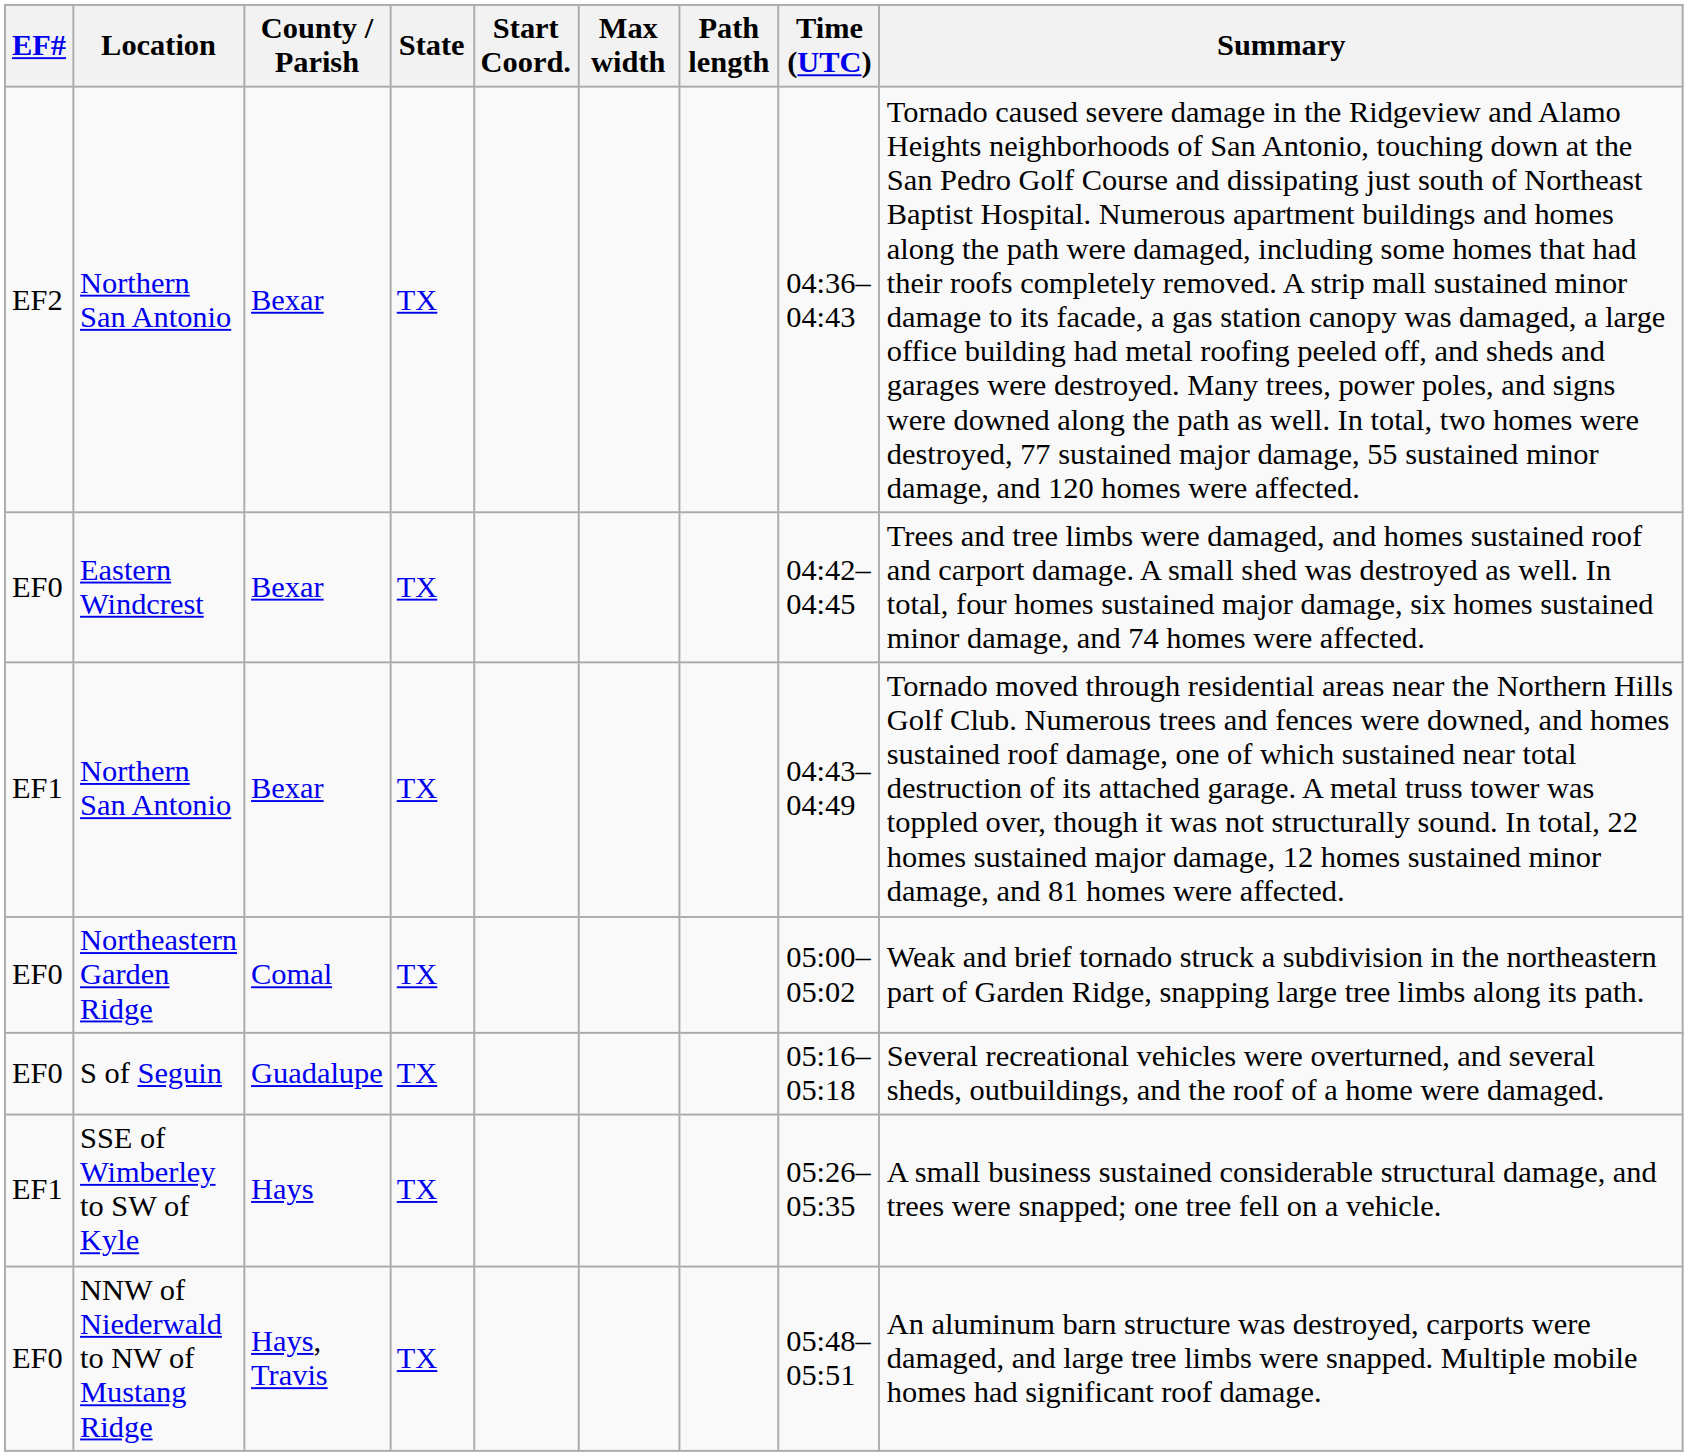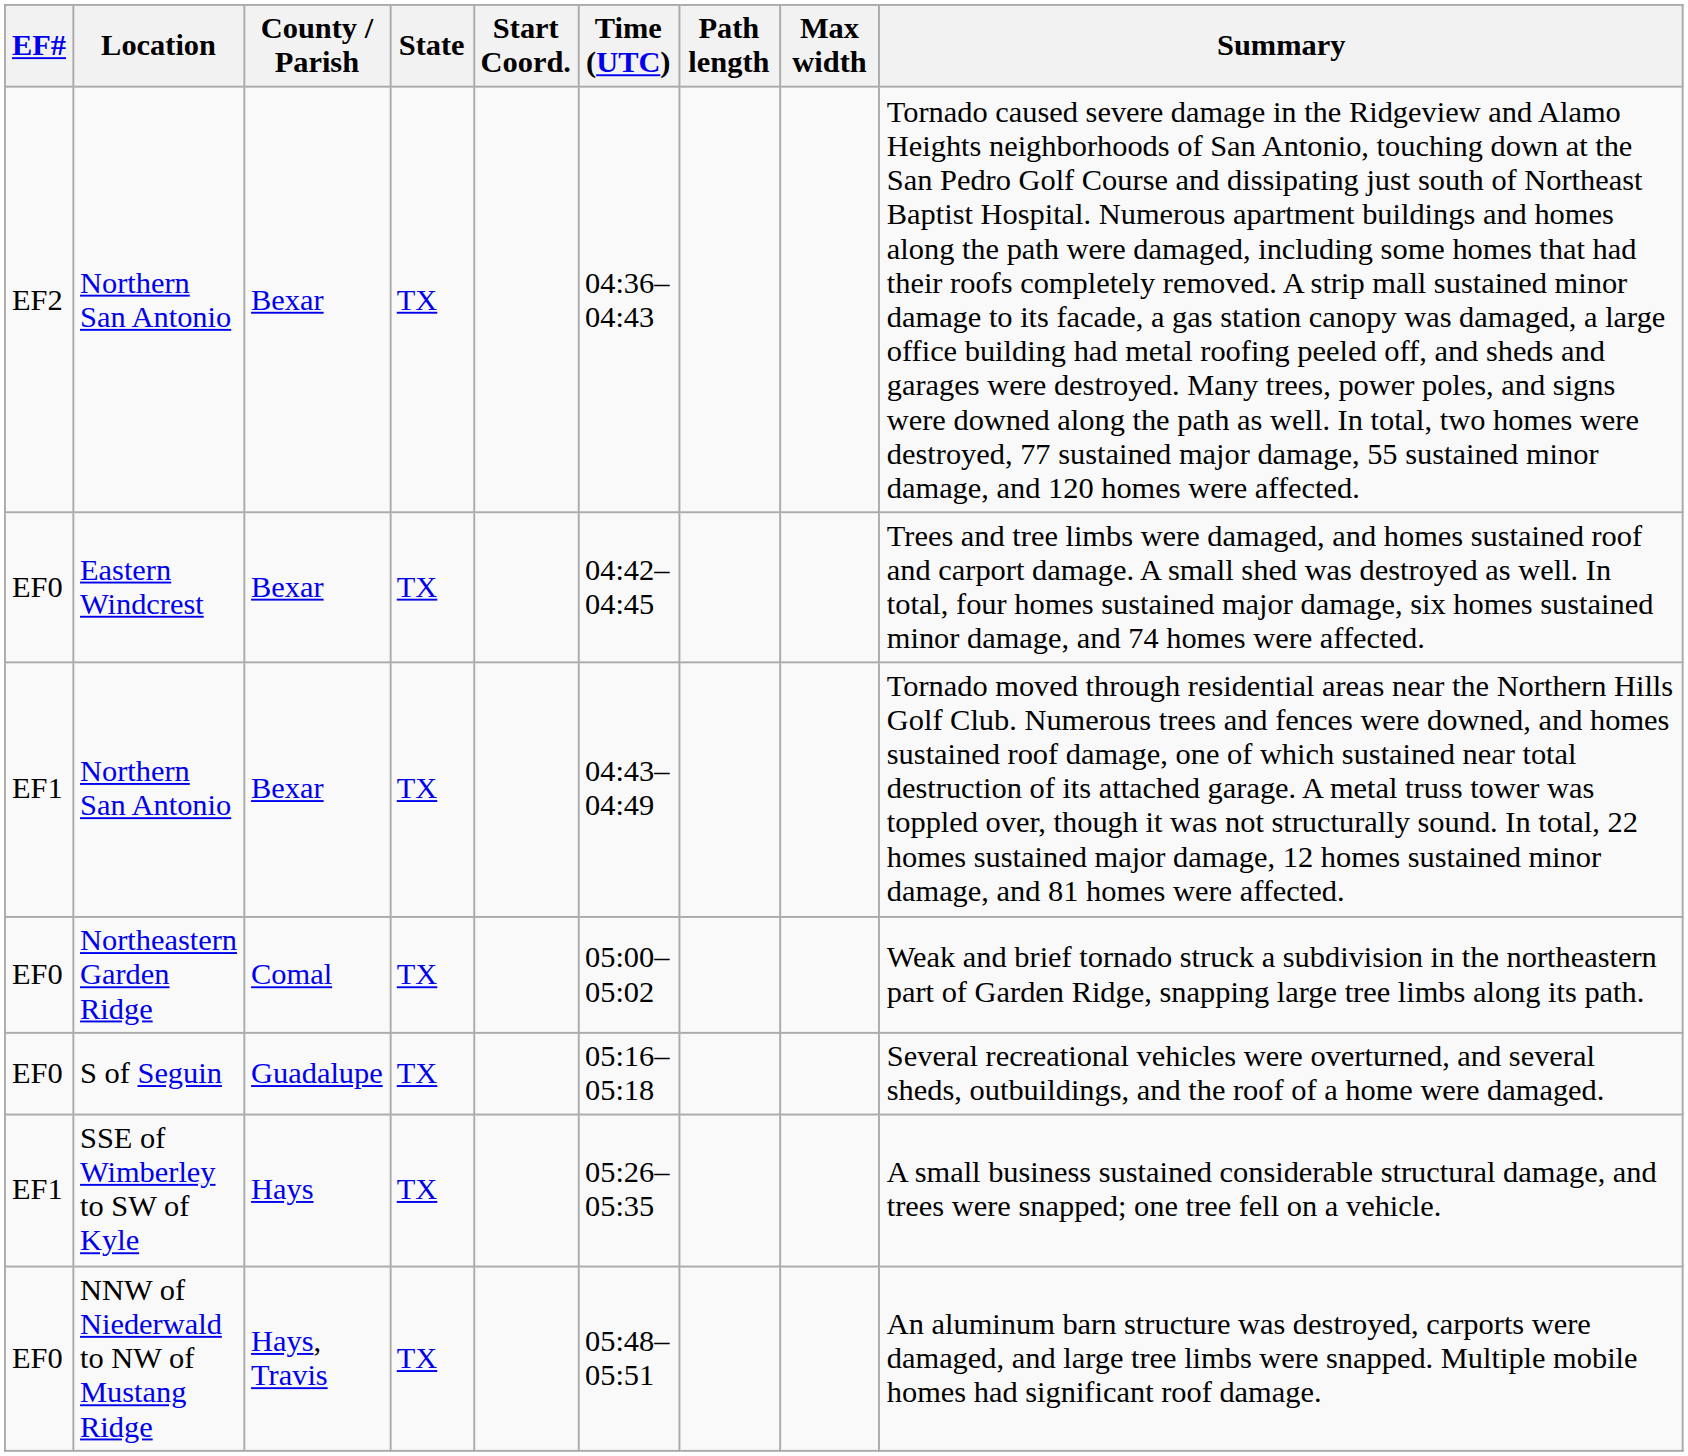columns swapped: (829, 45) <-> (628, 45)
